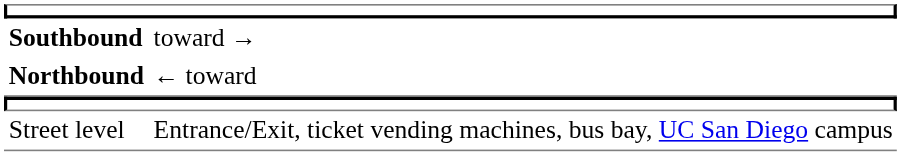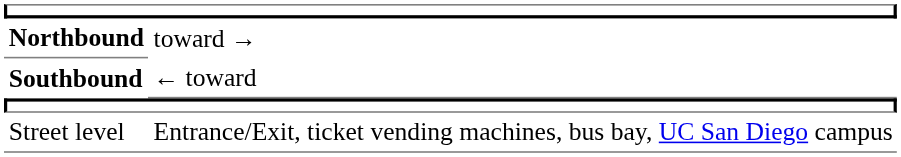(76, 37) Southbound -> (76, 37) Northbound
(76, 75) Northbound -> (76, 78) Southbound
